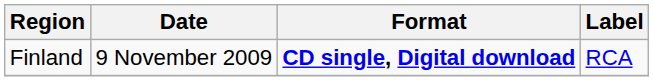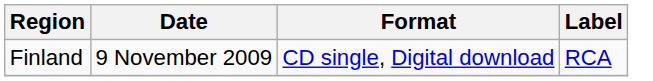(429, 57) bold -> (418, 57) normal
